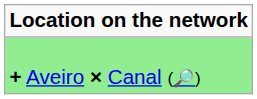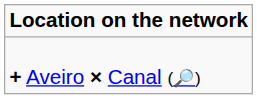(105, 76) lightgreen background -> (105, 76) no background
